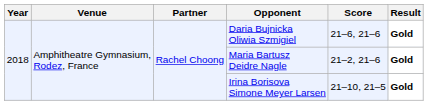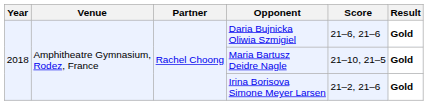(355, 61) 21–2, 21–6 -> (358, 61) 21–10, 21–5
(358, 87) 21–10, 21–5 -> (355, 87) 21–2, 21–6
